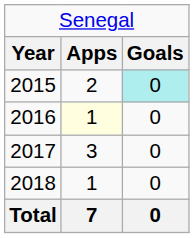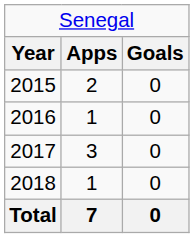(155, 85) paleturquoise background -> (155, 85) no background
(92, 118) lightyellow background -> (92, 118) no background
